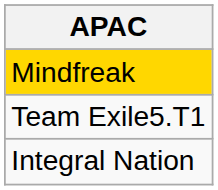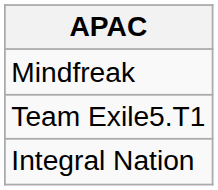(73, 71) gold background -> (73, 71) no background
